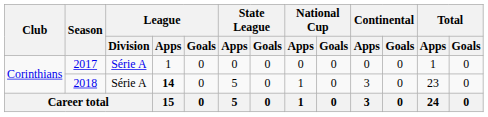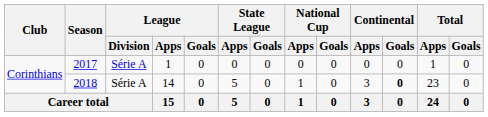(168, 83) bold -> (168, 83) normal
(400, 83) normal -> (400, 83) bold
